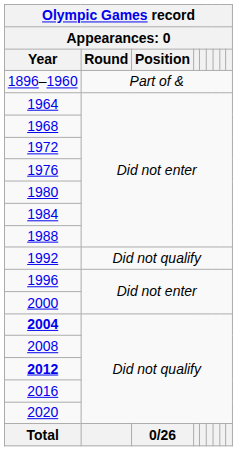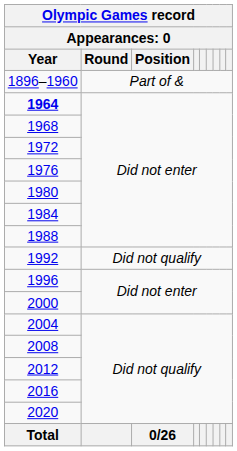(43, 104) normal -> (43, 104) bold
(43, 325) bold -> (43, 325) normal
(43, 369) bold -> (43, 369) normal
